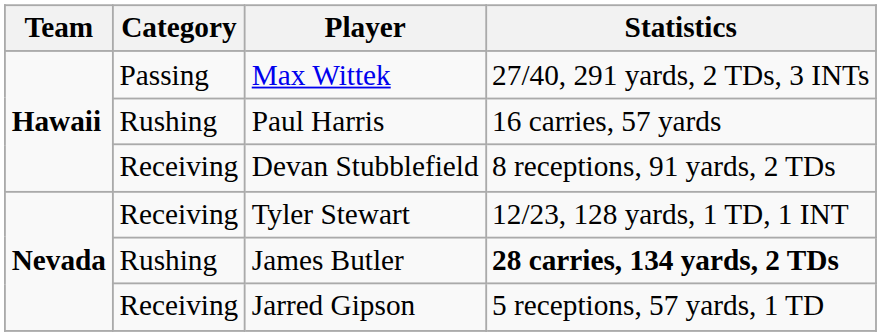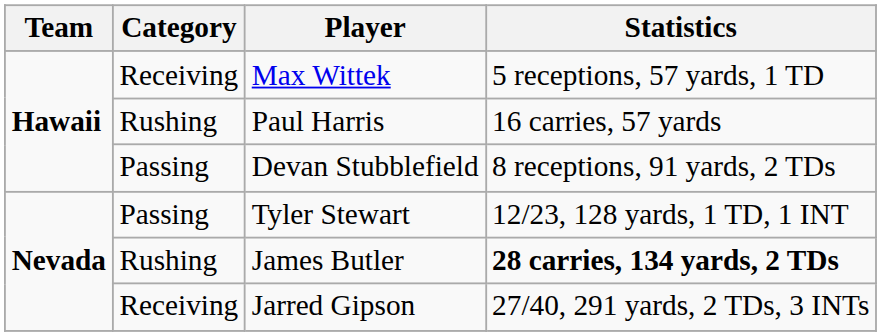(164, 74) Passing -> (179, 74) Receiving
(681, 74) 27/40, 291 yards, 2 TDs, 3 INTs -> (658, 74) 5 receptions, 57 yards, 1 TD
(179, 167) Receiving -> (164, 167) Passing
(179, 213) Receiving -> (164, 213) Passing
(658, 306) 5 receptions, 57 yards, 1 TD -> (681, 306) 27/40, 291 yards, 2 TDs, 3 INTs
